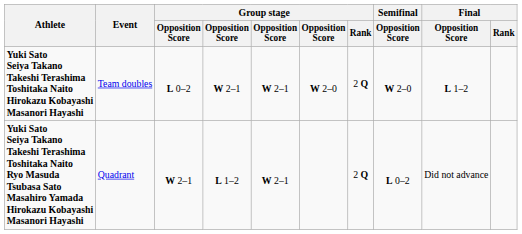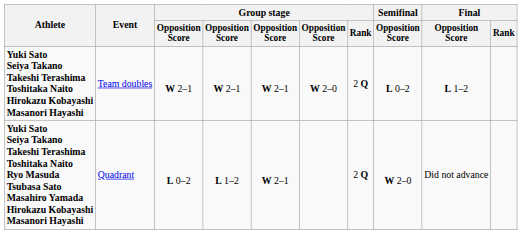(179, 89) L 0–2 -> (179, 89) W 2–1
(398, 89) W 2–0 -> (398, 89) L 0–2
(179, 181) W 2–1 -> (179, 181) L 0–2
(398, 181) L 0–2 -> (398, 181) W 2–0
